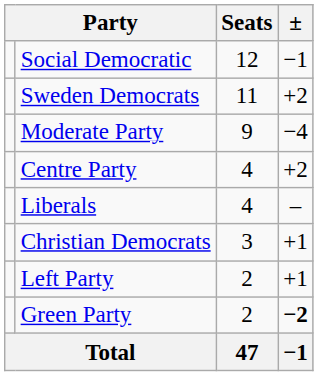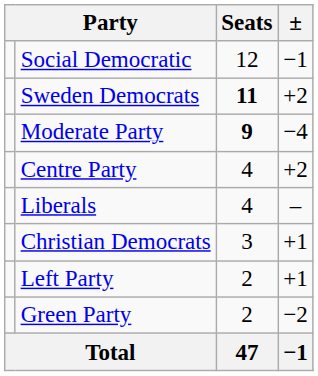(247, 95) normal -> (247, 95) bold
(247, 132) normal -> (247, 132) bold
(295, 315) bold -> (295, 315) normal
